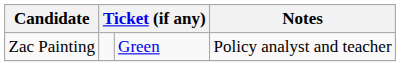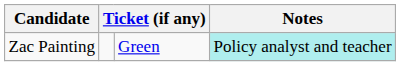(303, 46) no background -> (303, 46) paleturquoise background
